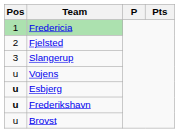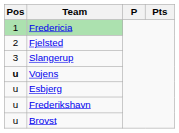(16, 74) normal -> (16, 74) bold
(16, 89) bold -> (16, 89) normal
(16, 105) bold -> (16, 105) normal
